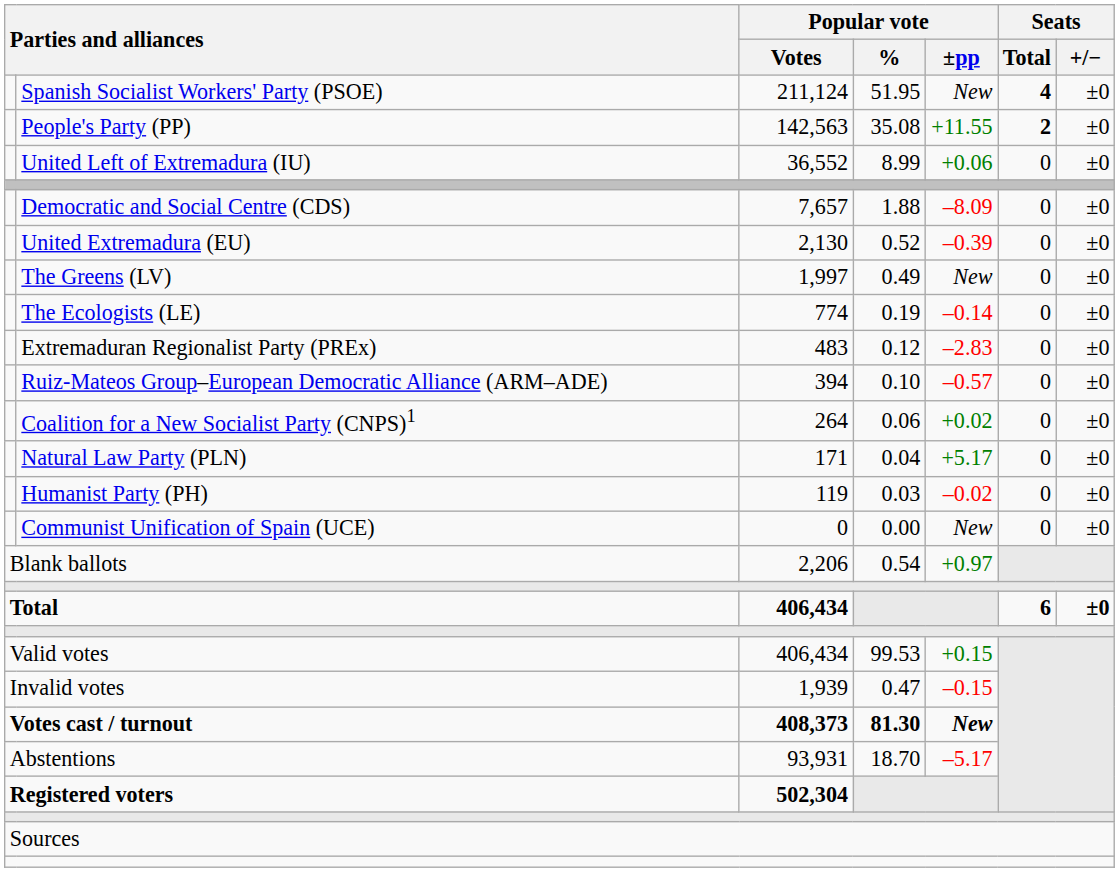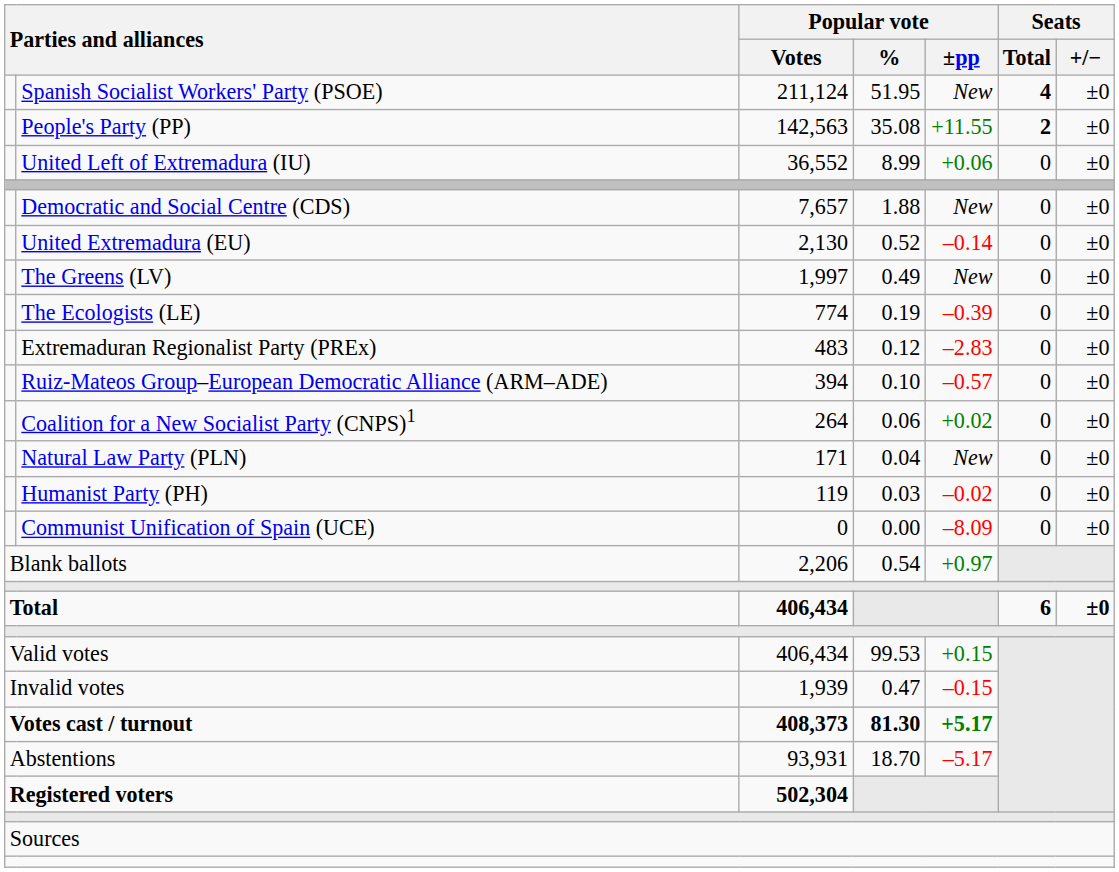(968, 207) –8.09 -> (973, 207) New
(968, 242) –0.39 -> (968, 242) –0.14
(968, 312) –0.14 -> (968, 312) –0.39
(967, 458) +5.17 -> (973, 458) New
(973, 528) New -> (968, 528) –8.09
(972, 723) New -> (967, 723) +5.17
